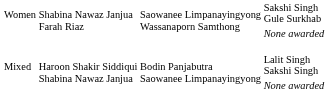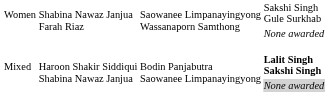(291, 65) normal -> (292, 65) bold
(294, 85) no background -> (294, 85) lightgrey background
